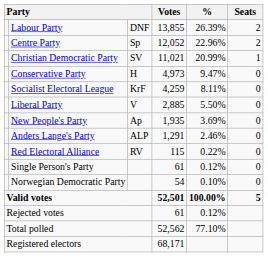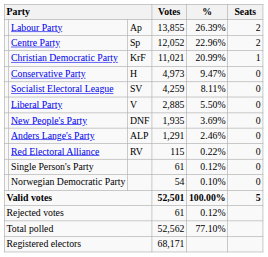(140, 27) DNF -> (136, 27) Ap
(136, 58) SV -> (138, 58) KrF
(138, 89) KrF -> (136, 89) SV
(136, 120) Ap -> (140, 120) DNF
